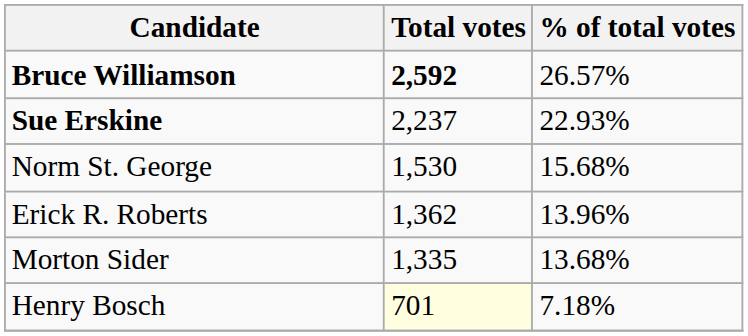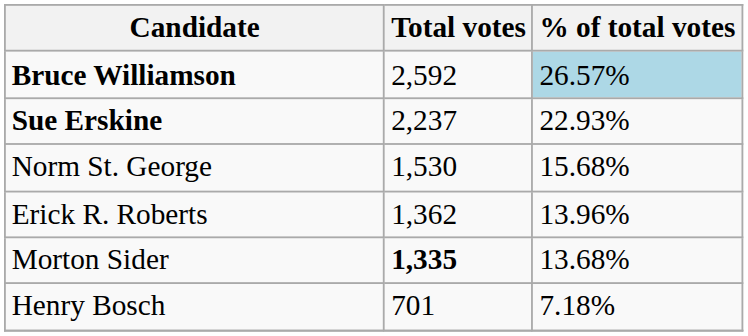(424, 74) bold -> (424, 74) normal
(585, 74) no background -> (585, 74) lightblue background
(424, 259) normal -> (424, 259) bold
(413, 306) lightyellow background -> (413, 306) no background
